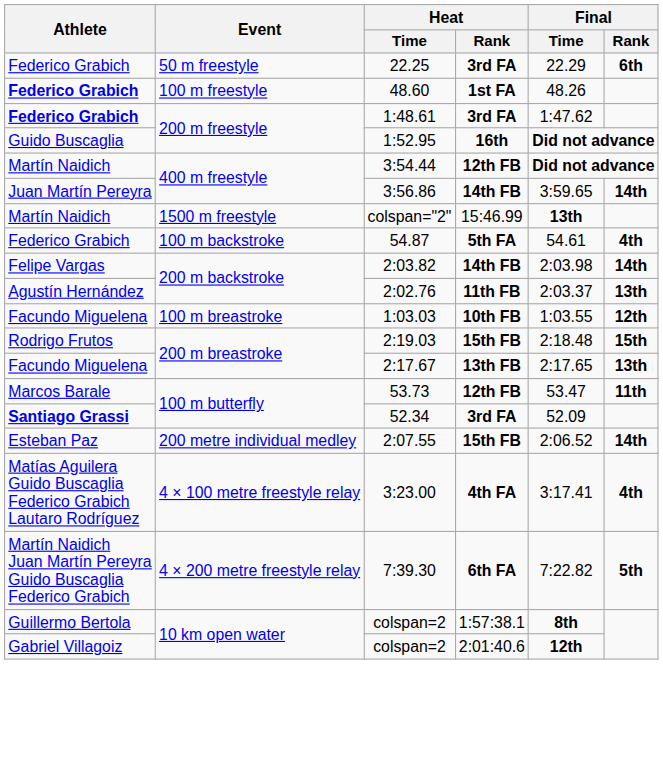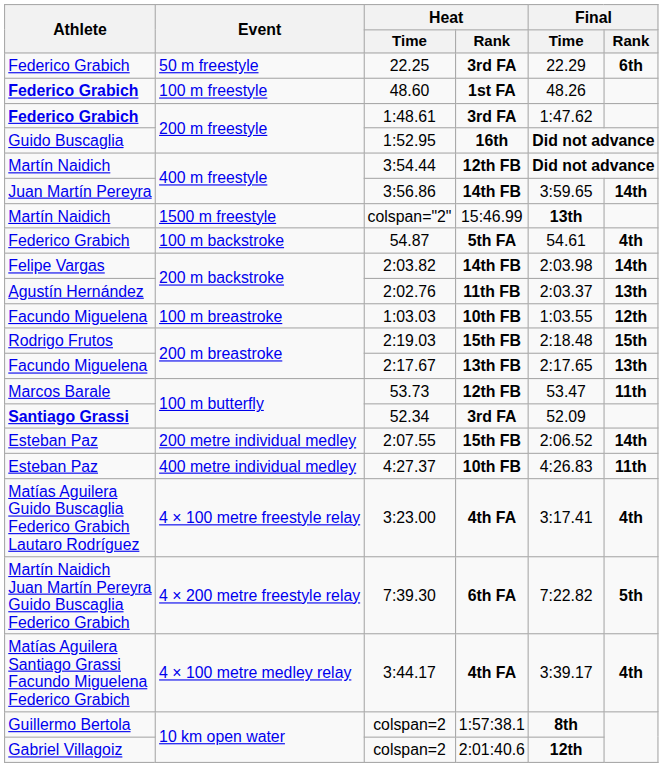+ row: (53, 466)
+ row: (78, 674)
